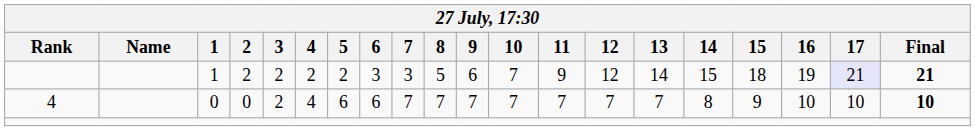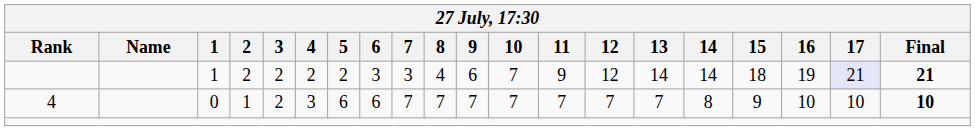(440, 74) 5 -> (440, 74) 4
(708, 74) 15 -> (708, 74) 14
(247, 103) 0 -> (247, 103) 1
(311, 103) 4 -> (311, 103) 3
